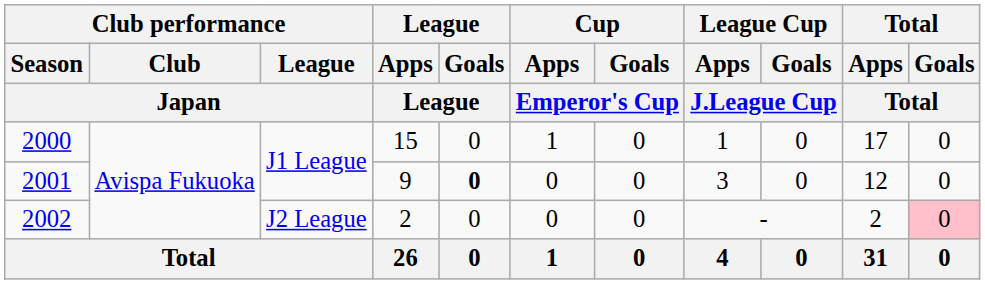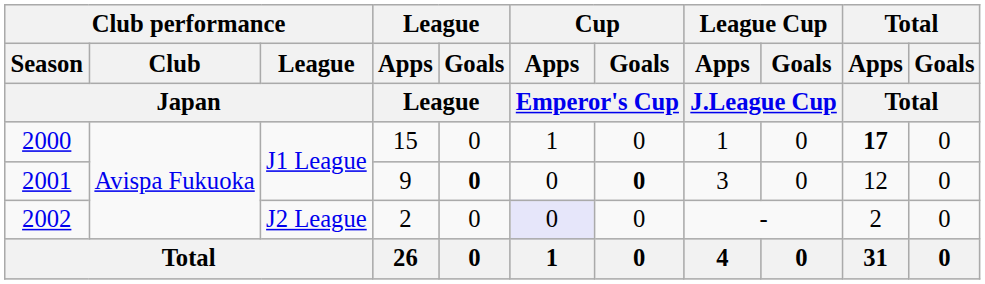(876, 141) normal -> (876, 141) bold
(639, 180) normal -> (639, 180) bold
(552, 219) no background -> (552, 219) lavender background
(944, 219) pink background -> (944, 219) no background
